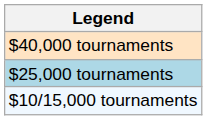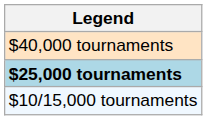(91, 73) normal -> (95, 73) bold
